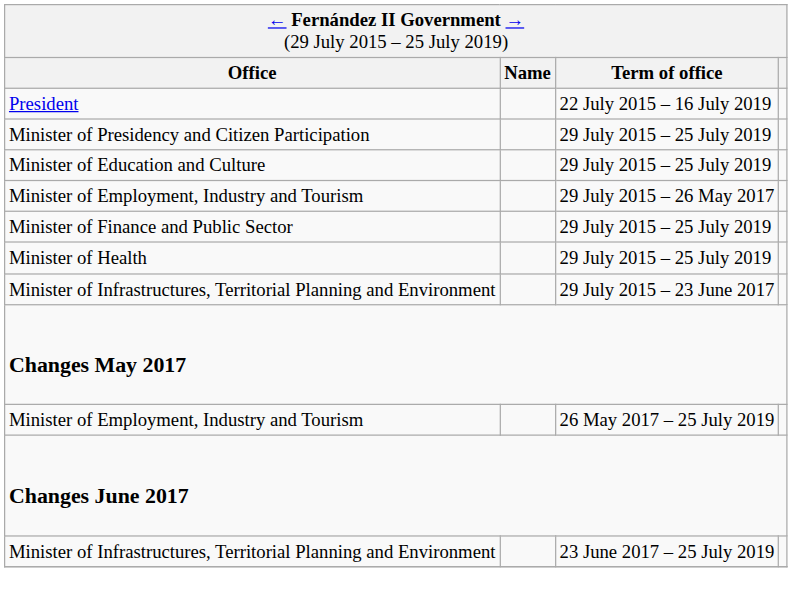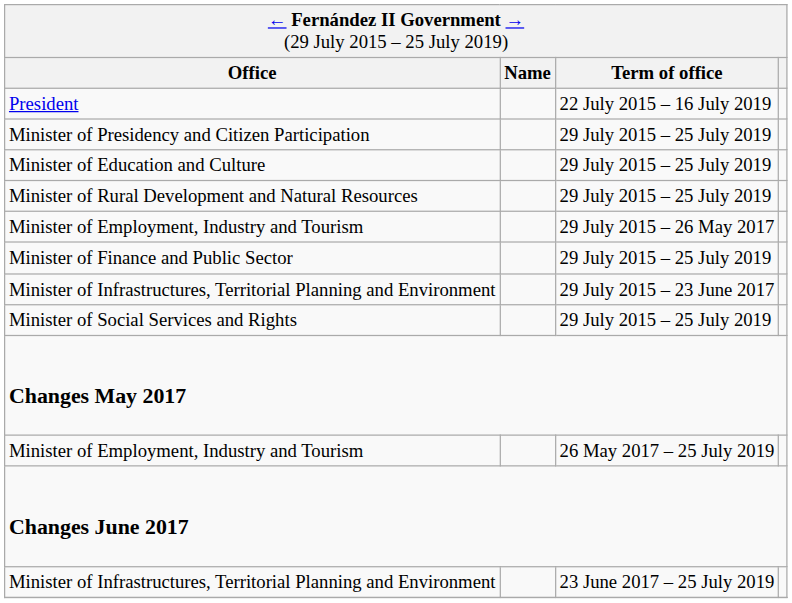+ row: (213, 196)
- row: (78, 258)
+ row: (153, 319)
